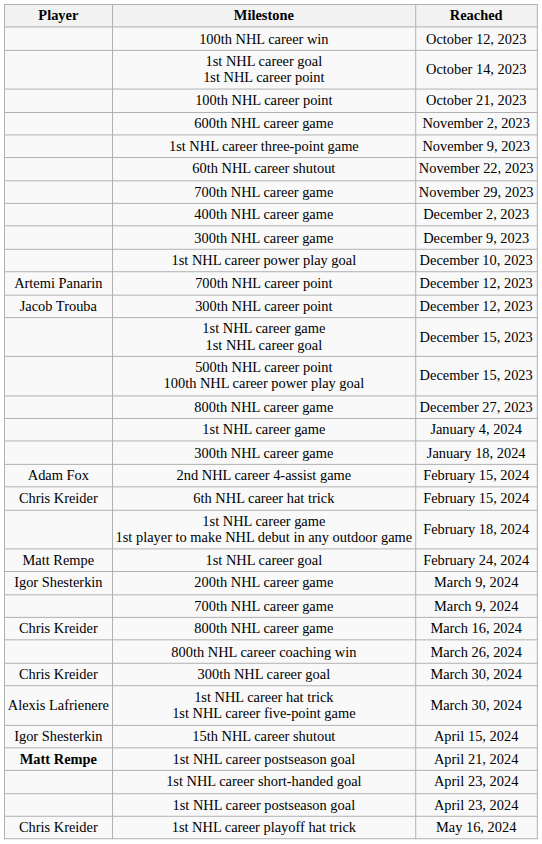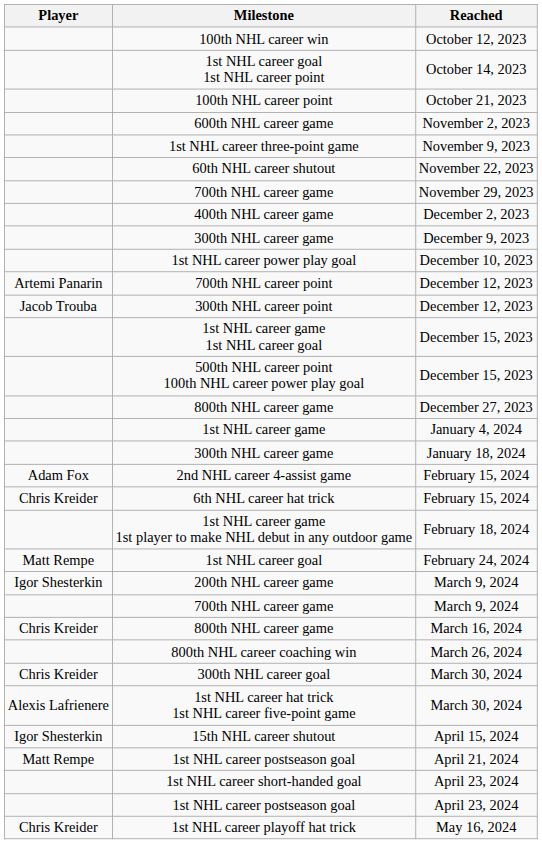(58, 759) bold -> (58, 759) normal
